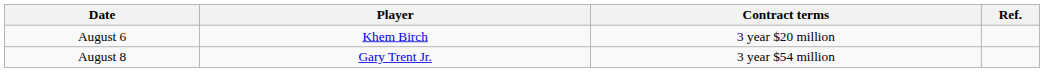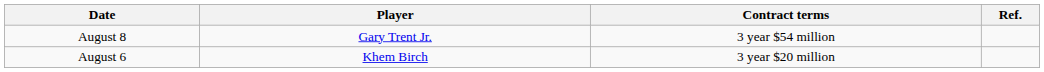rows swapped: (102, 36) <-> (102, 57)
